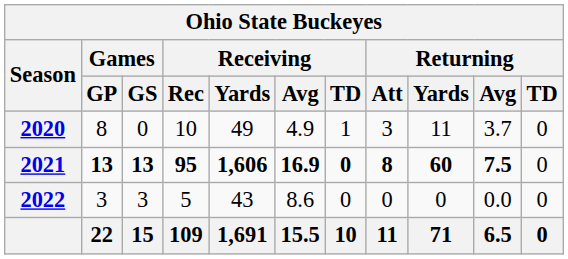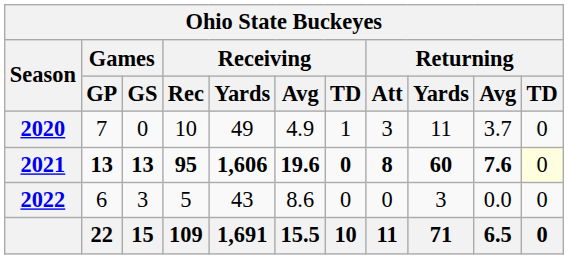(102, 128) 8 -> (102, 128) 7
(300, 164) 16.9 -> (300, 164) 19.6
(498, 164) 7.5 -> (498, 164) 7.6
(542, 164) no background -> (542, 164) lightyellow background
(102, 199) 3 -> (102, 199) 6
(441, 199) 0 -> (441, 199) 3
